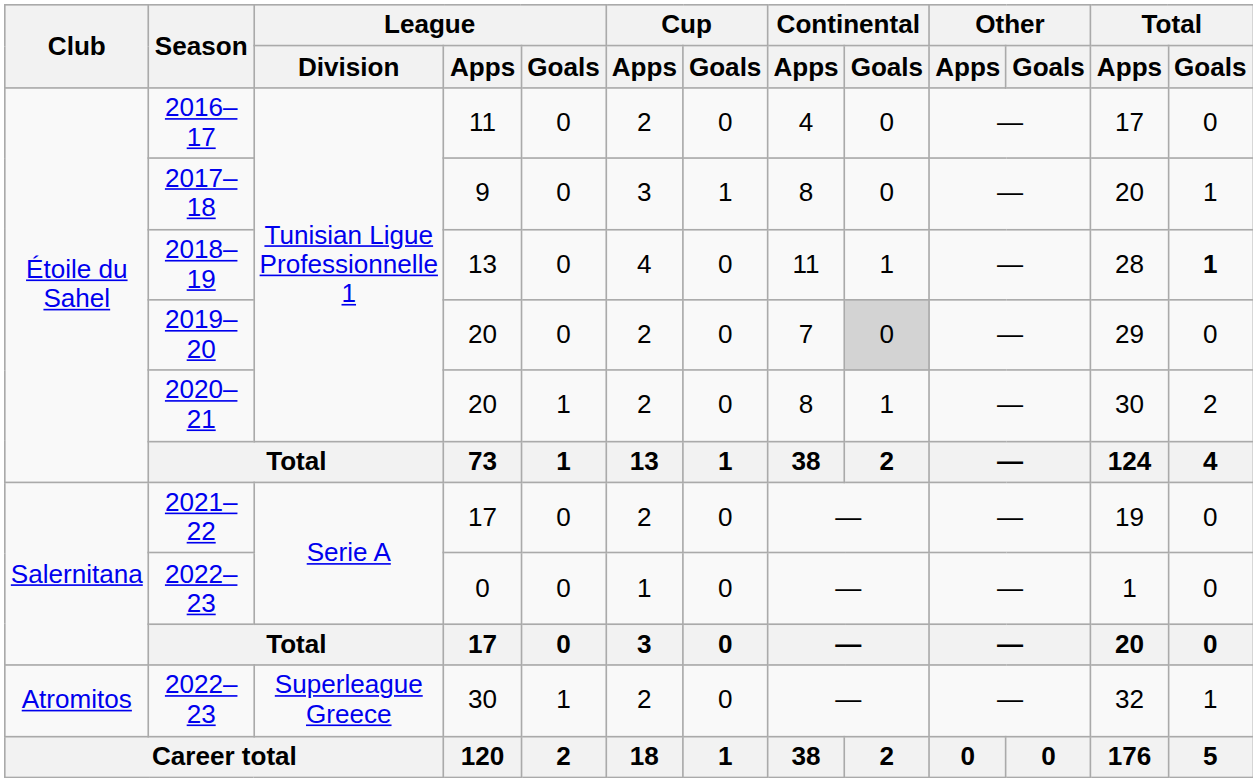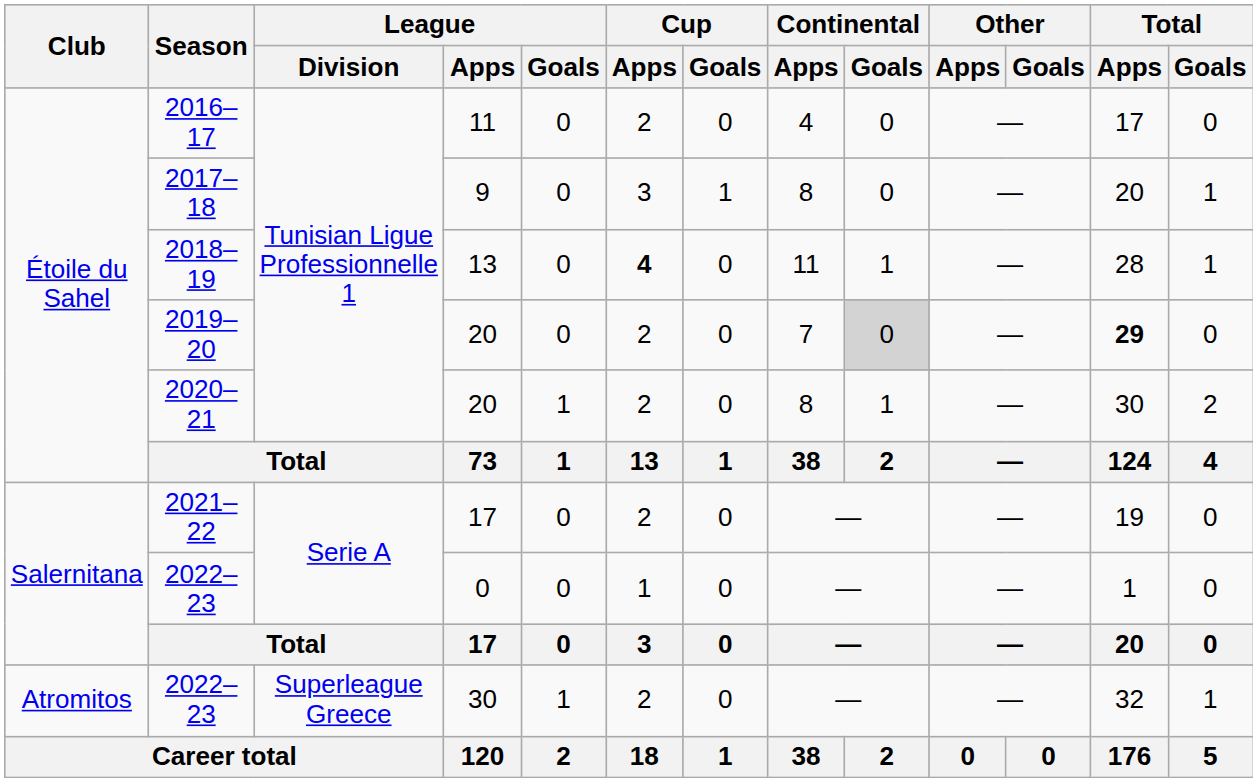(644, 263) normal -> (644, 263) bold
(1210, 263) bold -> (1210, 263) normal
(1129, 334) normal -> (1129, 334) bold
